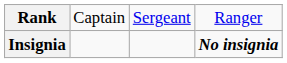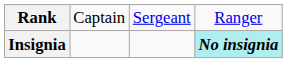(238, 44) no background -> (238, 44) paleturquoise background
